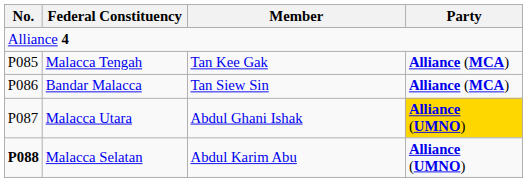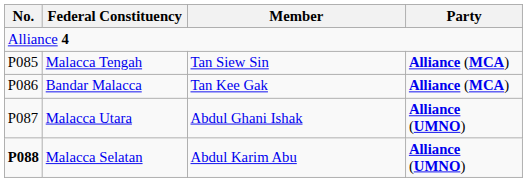(229, 62) Tan Kee Gak -> (230, 62) Tan Siew Sin
(230, 86) Tan Siew Sin -> (229, 86) Tan Kee Gak
(437, 117) gold background -> (437, 117) no background
